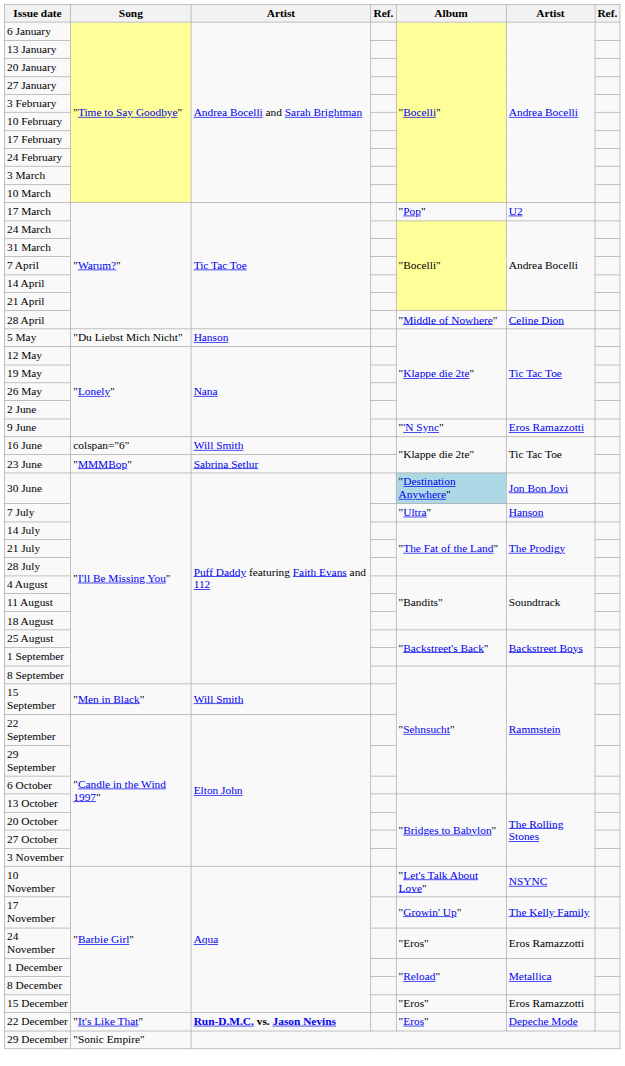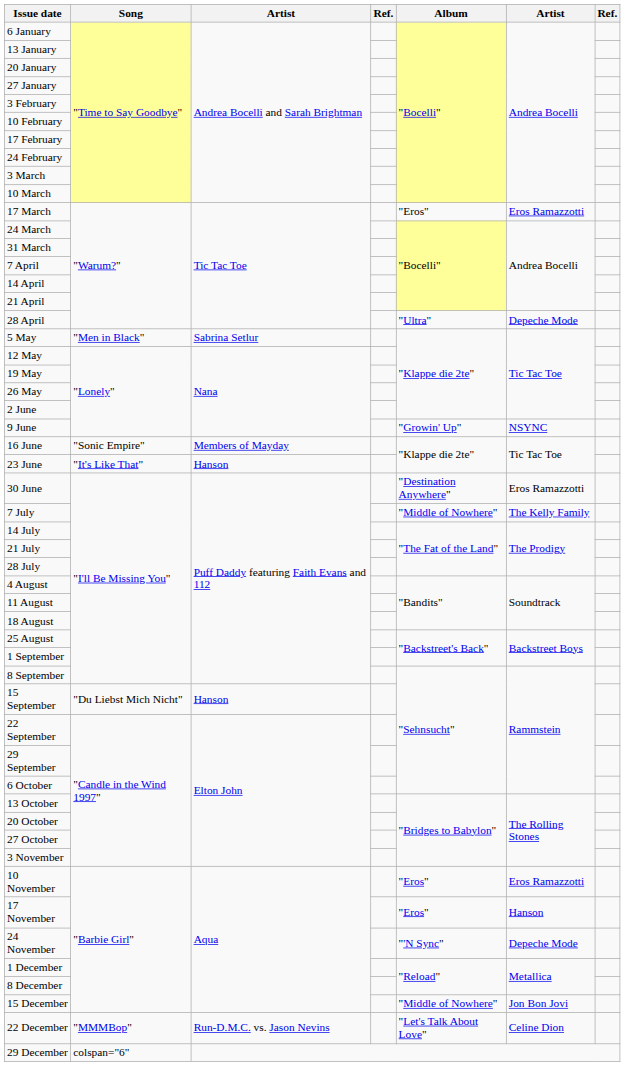(412, 211) "Pop" -> (414, 211) "Eros"
(516, 211) U2 -> (546, 211) Eros Ramazzotti
(448, 319) "Middle of Nowhere" -> (415, 319) "Ultra"
(536, 319) Celine Dion -> (543, 319) Depeche Mode
(128, 337) "Du Liebst Mich Nicht" -> (109, 337) "Men in Black"
(211, 337) Hanson -> (226, 337) Sabrina Setlur
(421, 427) "'N Sync" -> (430, 427) "Growin' Up"
(546, 427) Eros Ramazzotti -> (528, 427) NSYNC
(101, 445) colspan="6" -> (109, 445) "Sonic Empire"
(218, 445) Will Smith -> (241, 445) Members of Mayday
(103, 463) "MMMBop" -> (108, 463) "It's Like That"
(226, 463) Sabrina Setlur -> (211, 463) Hanson
(427, 488) lightblue background -> (427, 488) no background
(538, 488) Jon Bon Jovi -> (546, 488) Eros Ramazzotti
(415, 512) "Ultra" -> (448, 512) "Middle of Nowhere"
(526, 512) Hanson -> (549, 512) The Kelly Family
(109, 699) "Men in Black" -> (128, 699) "Du Liebst Mich Nicht"
(218, 699) Will Smith -> (211, 699) Hanson
(438, 881) "Let's Talk About Love" -> (414, 881) "Eros"
(528, 881) NSYNC -> (546, 881) Eros Ramazzotti
(430, 912) "Growin' Up" -> (414, 912) "Eros"
(549, 912) The Kelly Family -> (526, 912) Hanson
(414, 943) "Eros" -> (421, 943) "'N Sync"
(546, 943) Eros Ramazzotti -> (543, 943) Depeche Mode
(414, 1003) "Eros" -> (448, 1003) "Middle of Nowhere"
(546, 1003) Eros Ramazzotti -> (538, 1003) Jon Bon Jovi
(108, 1021) "It's Like That" -> (103, 1028) "MMMBop"
(265, 1021) bold -> (262, 1028) normal
(414, 1021) "Eros" -> (438, 1028) "Let's Talk About Love"
(543, 1021) Depeche Mode -> (536, 1028) Celine Dion
(109, 1039) "Sonic Empire" -> (101, 1052) colspan="6"
